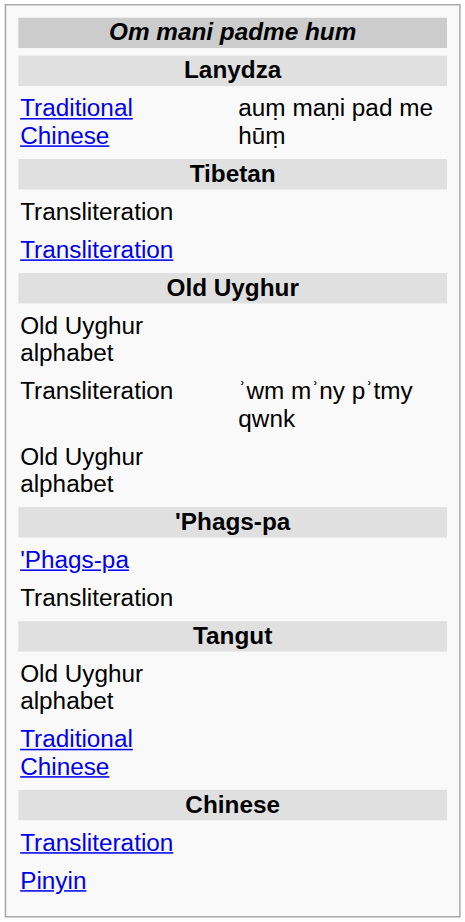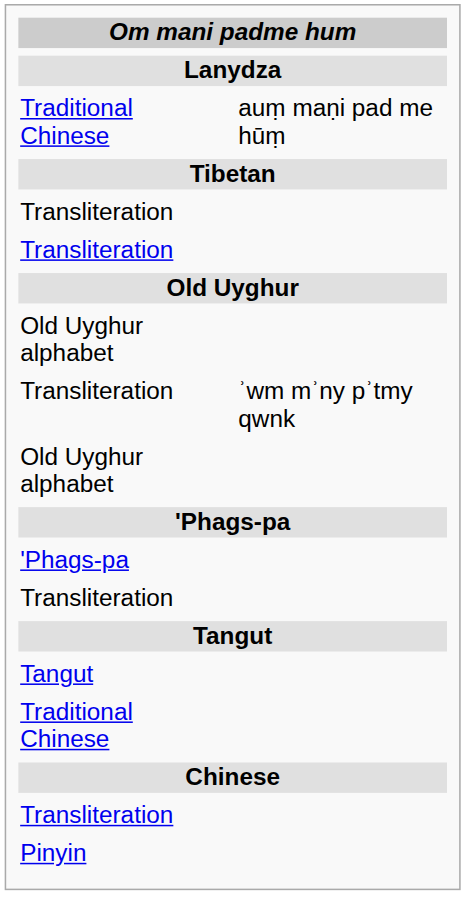(82, 688) Old Uyghur alphabet -> (57, 674) Tangut
